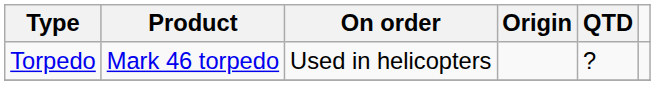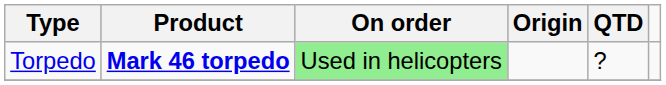(193, 60) normal -> (198, 60) bold
(391, 60) no background -> (401, 60) lightgreen background
